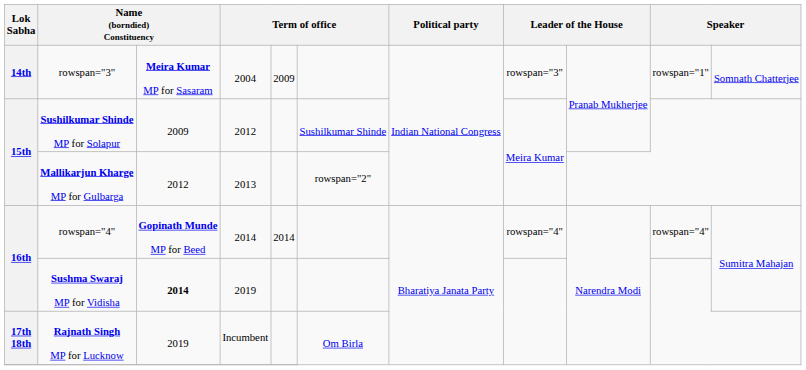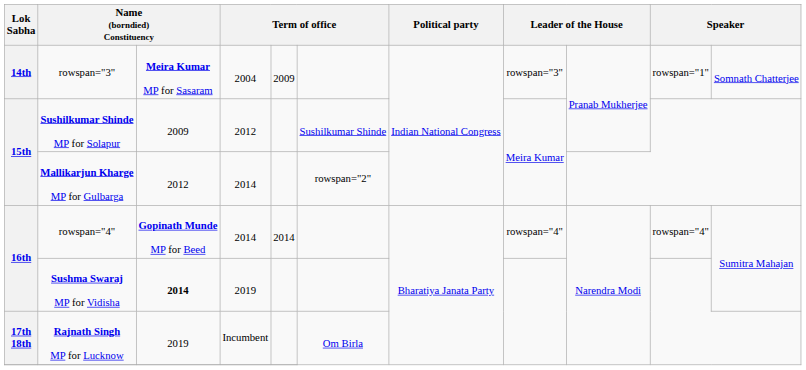(245, 184) 2013 -> (245, 184) 2014
